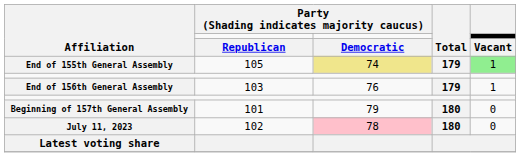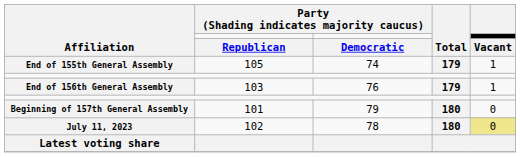(373, 64) khaki background -> (373, 64) no background
(493, 64) lightgreen background -> (493, 64) no background
(373, 126) pink background -> (373, 126) no background
(493, 126) no background -> (493, 126) khaki background
